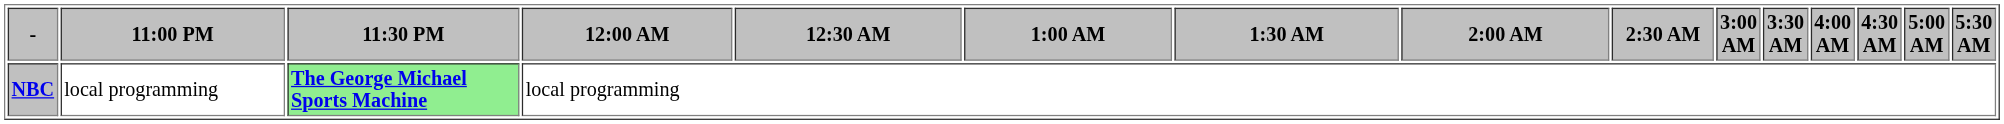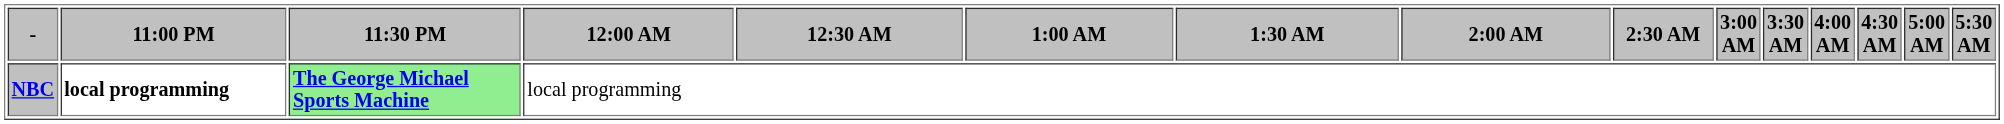(141, 89) normal -> (147, 89) bold
